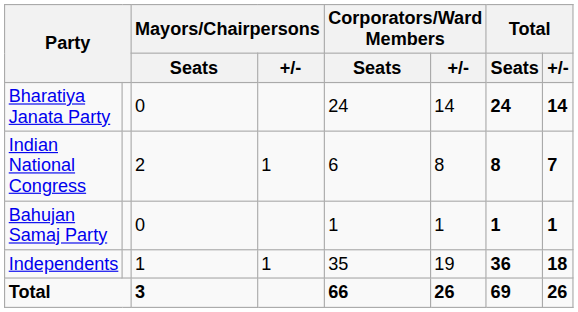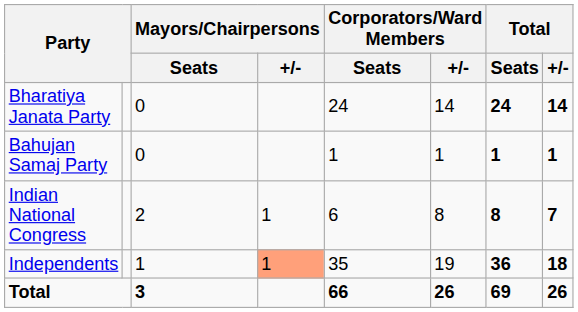rows swapped: (47, 165) <-> (58, 225)
(266, 263) no background -> (266, 263) lightsalmon background
